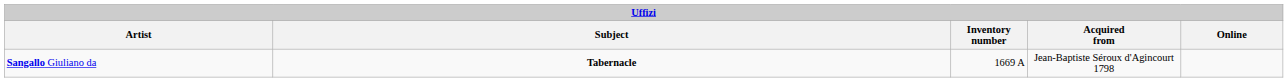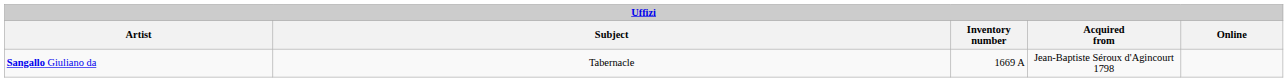(612, 63) bold -> (612, 63) normal
